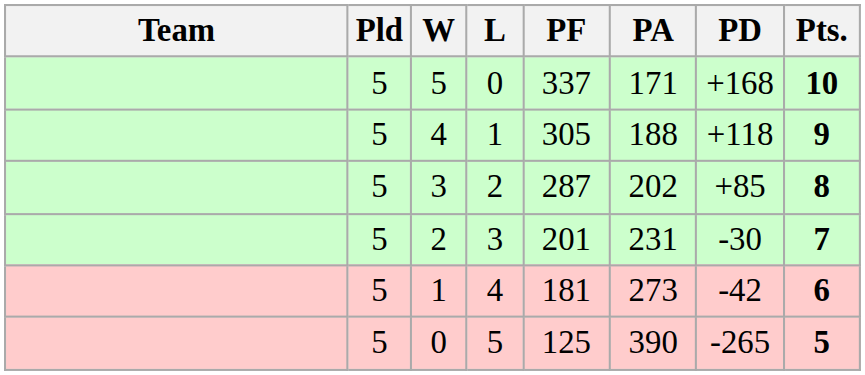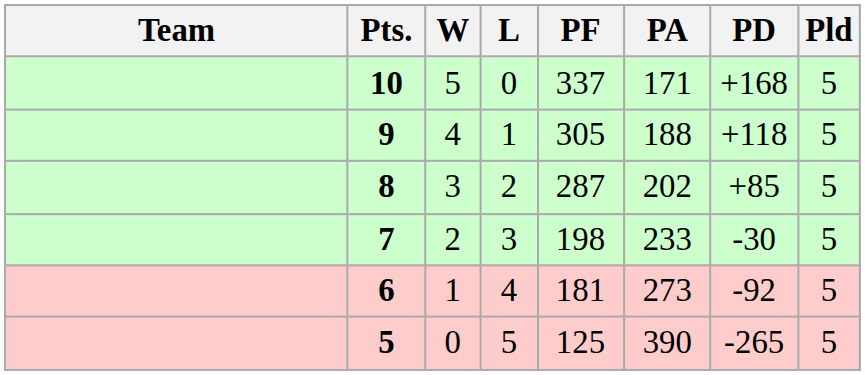columns swapped: (379, 30) <-> (822, 30)
(566, 238) 201 -> (580, 238) 198
(653, 238) 231 -> (667, 238) 233
(740, 290) -42 -> (754, 290) -92
